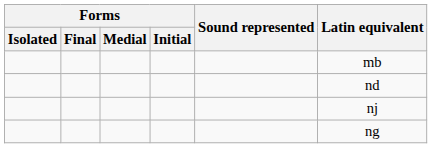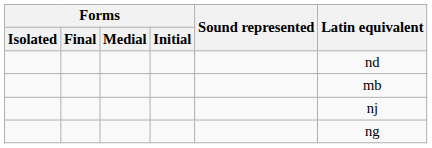(372, 62) mb -> (372, 62) nd
(372, 85) nd -> (372, 85) mb
